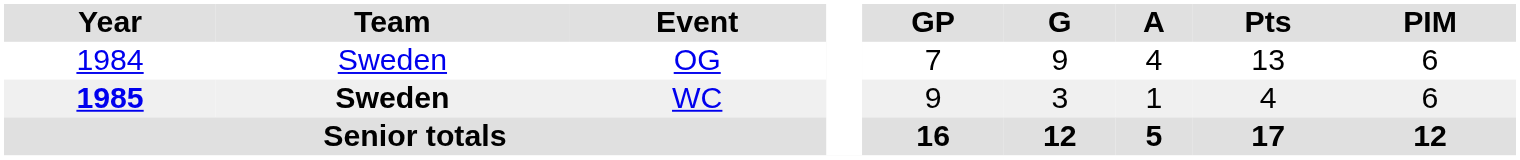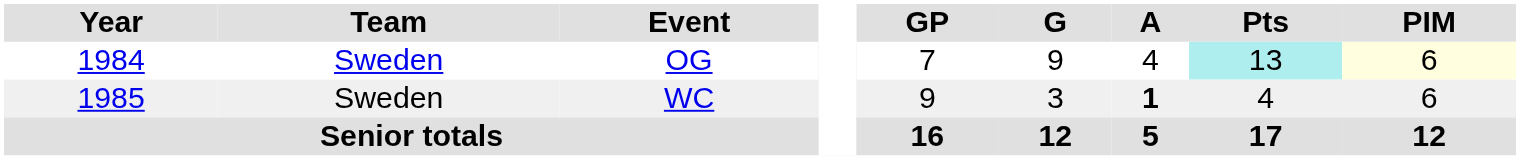(1268, 60) no background -> (1266, 60) paleturquoise background
(1430, 60) no background -> (1429, 60) lightyellow background
(110, 98) bold -> (111, 98) normal
(392, 98) bold -> (389, 98) normal
(1154, 98) normal -> (1150, 98) bold
